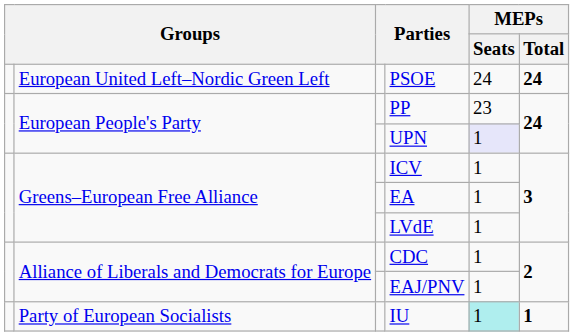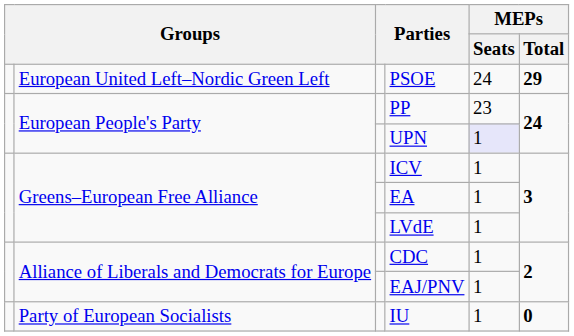(533, 78) 24 -> (533, 78) 29
(478, 316) paleturquoise background -> (478, 316) no background
(528, 316) 1 -> (528, 316) 0
